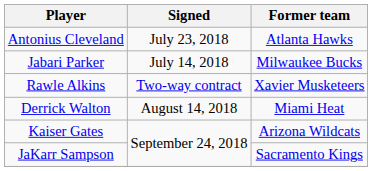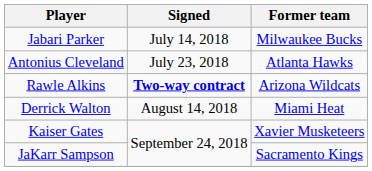rows swapped: (66, 62) <-> (66, 39)
(189, 85) normal -> (189, 85) bold
(309, 85) Xavier Musketeers -> (309, 85) Arizona Wildcats
(309, 131) Arizona Wildcats -> (309, 131) Xavier Musketeers
